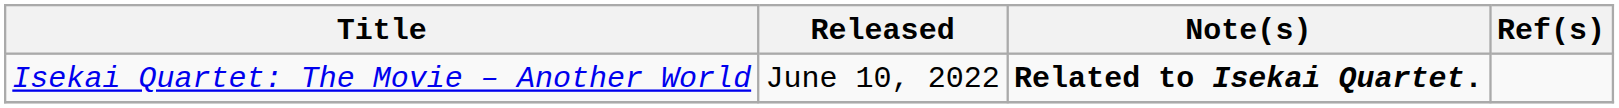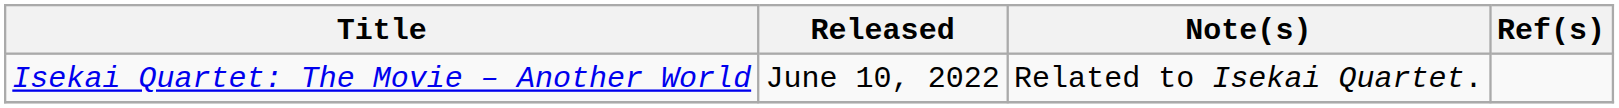(1248, 79) bold -> (1248, 79) normal
